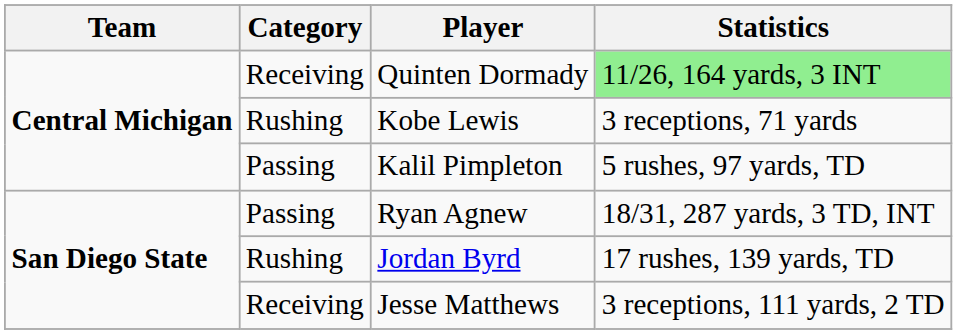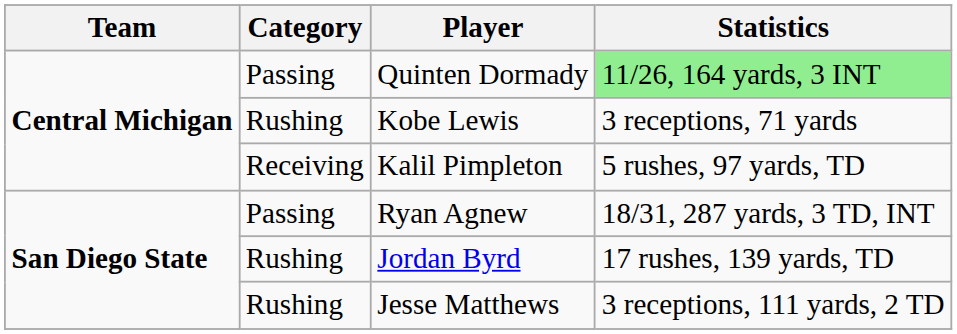(305, 73) Receiving -> (290, 73) Passing
(290, 166) Passing -> (305, 166) Receiving
(305, 304) Receiving -> (294, 304) Rushing
